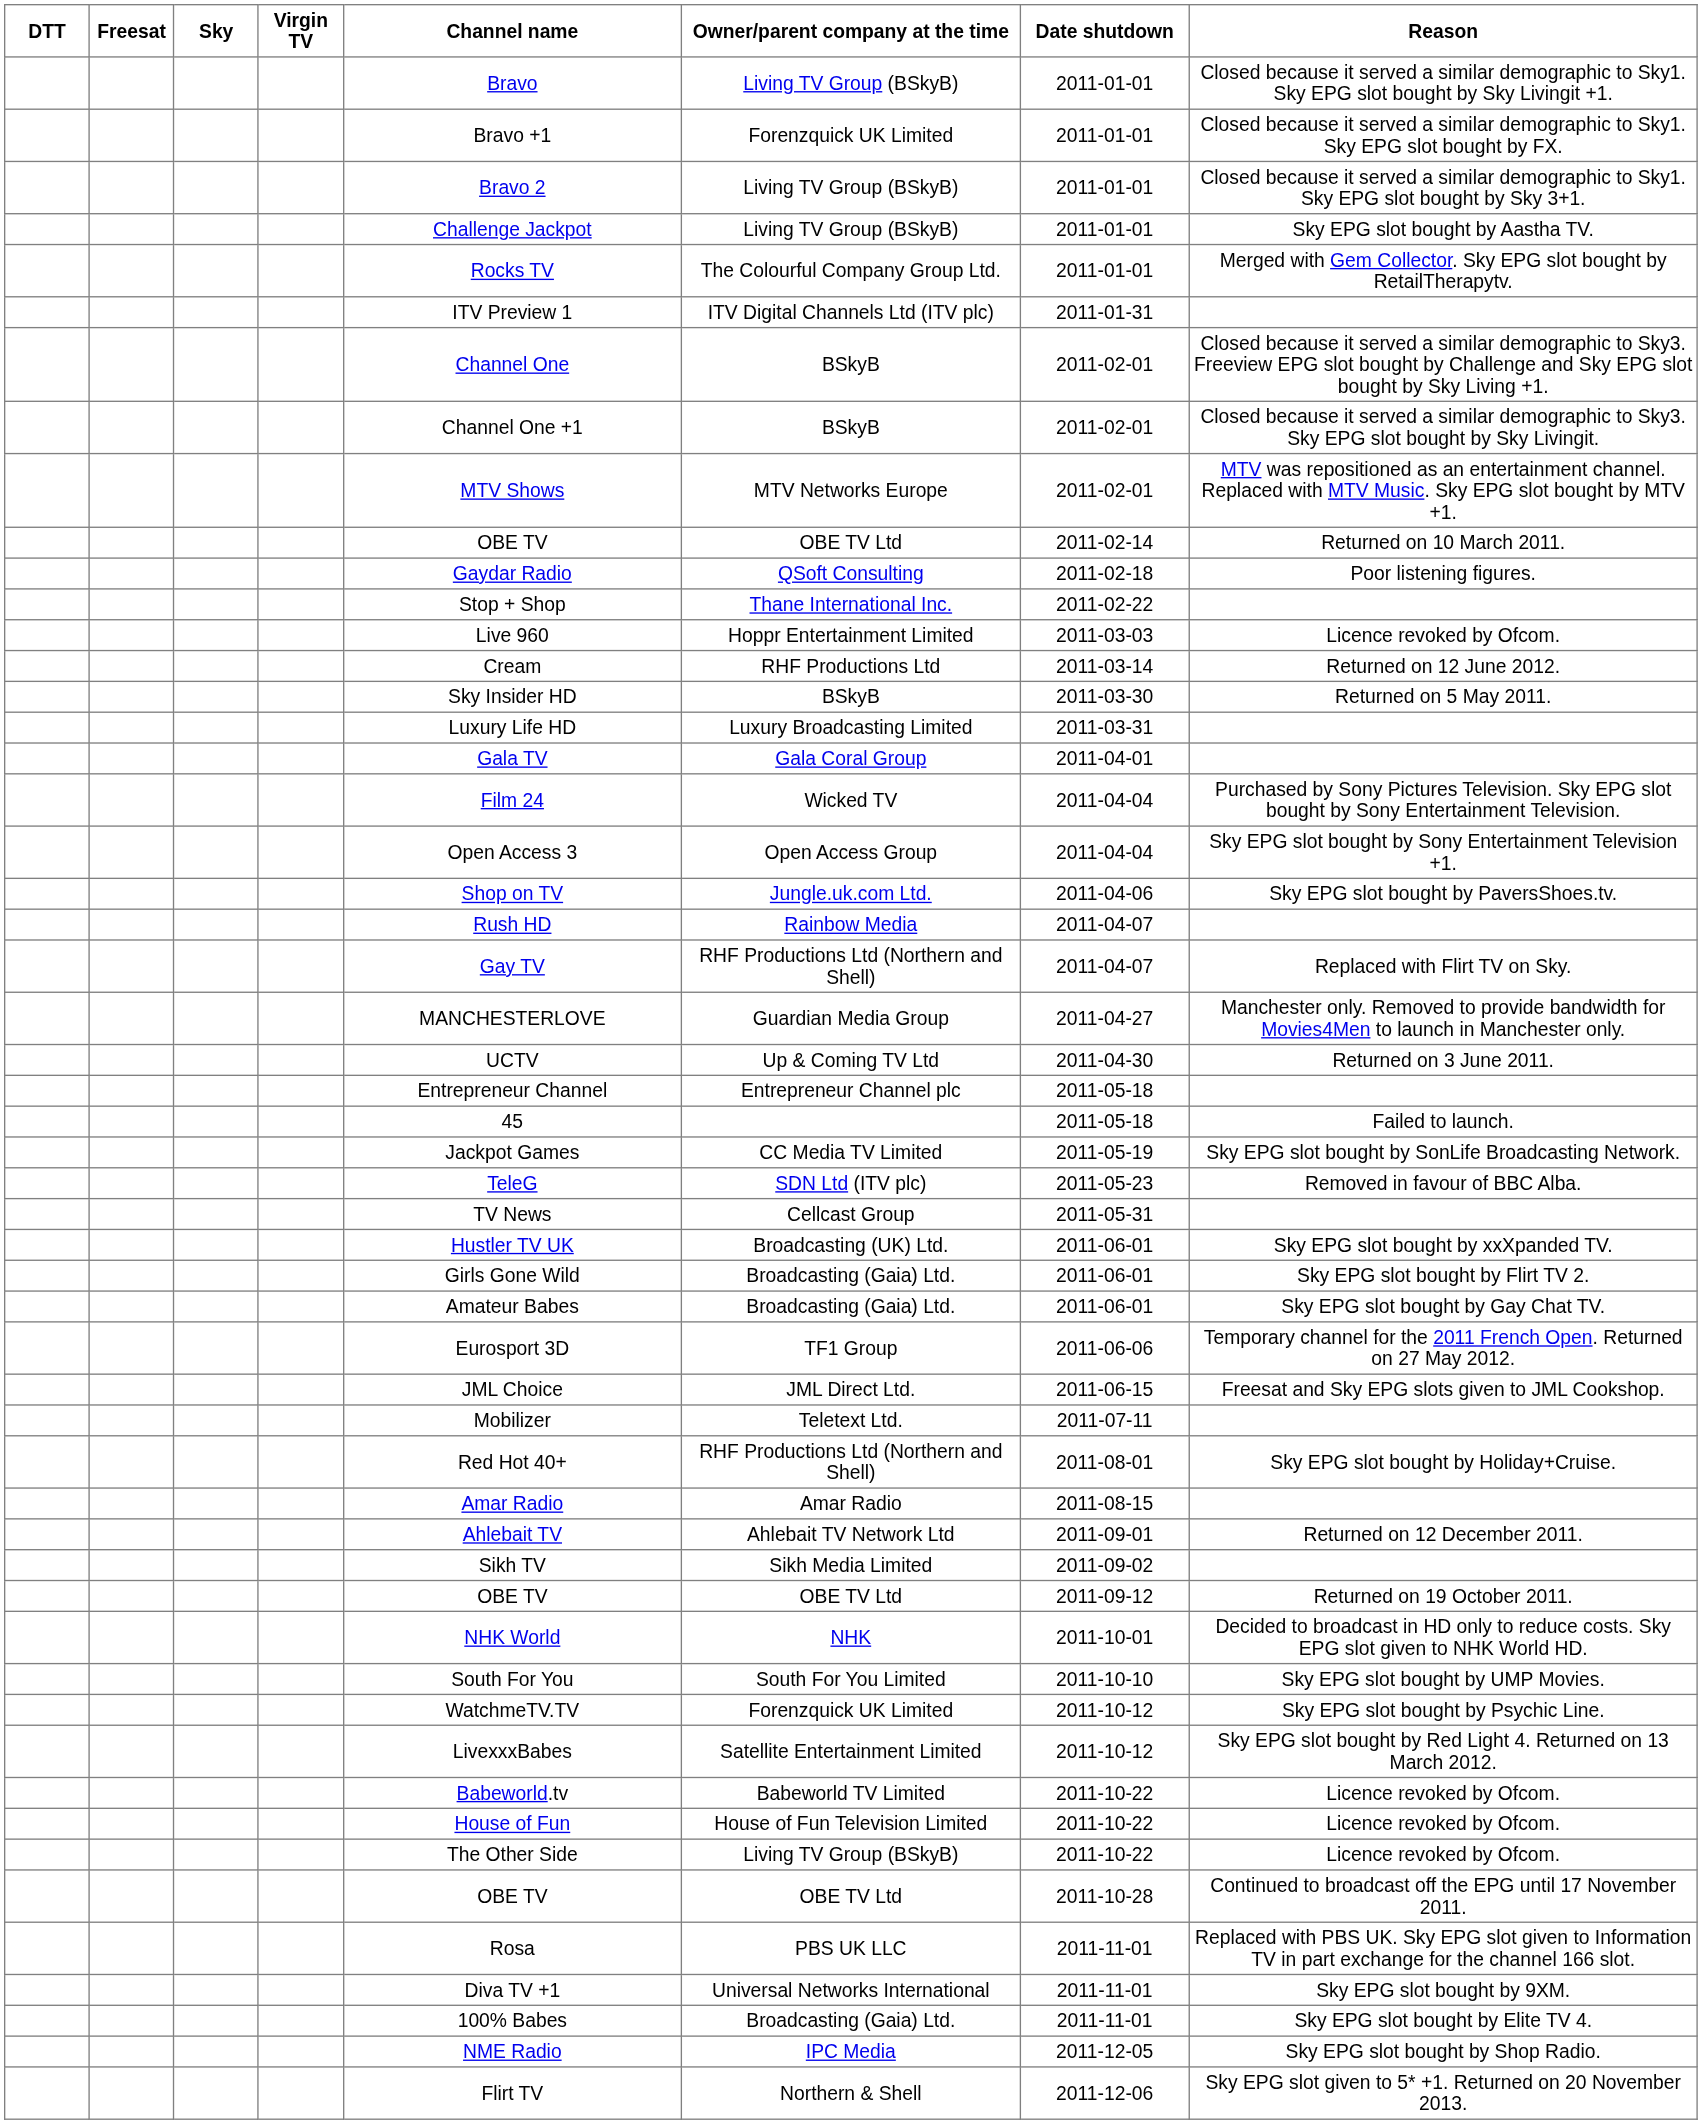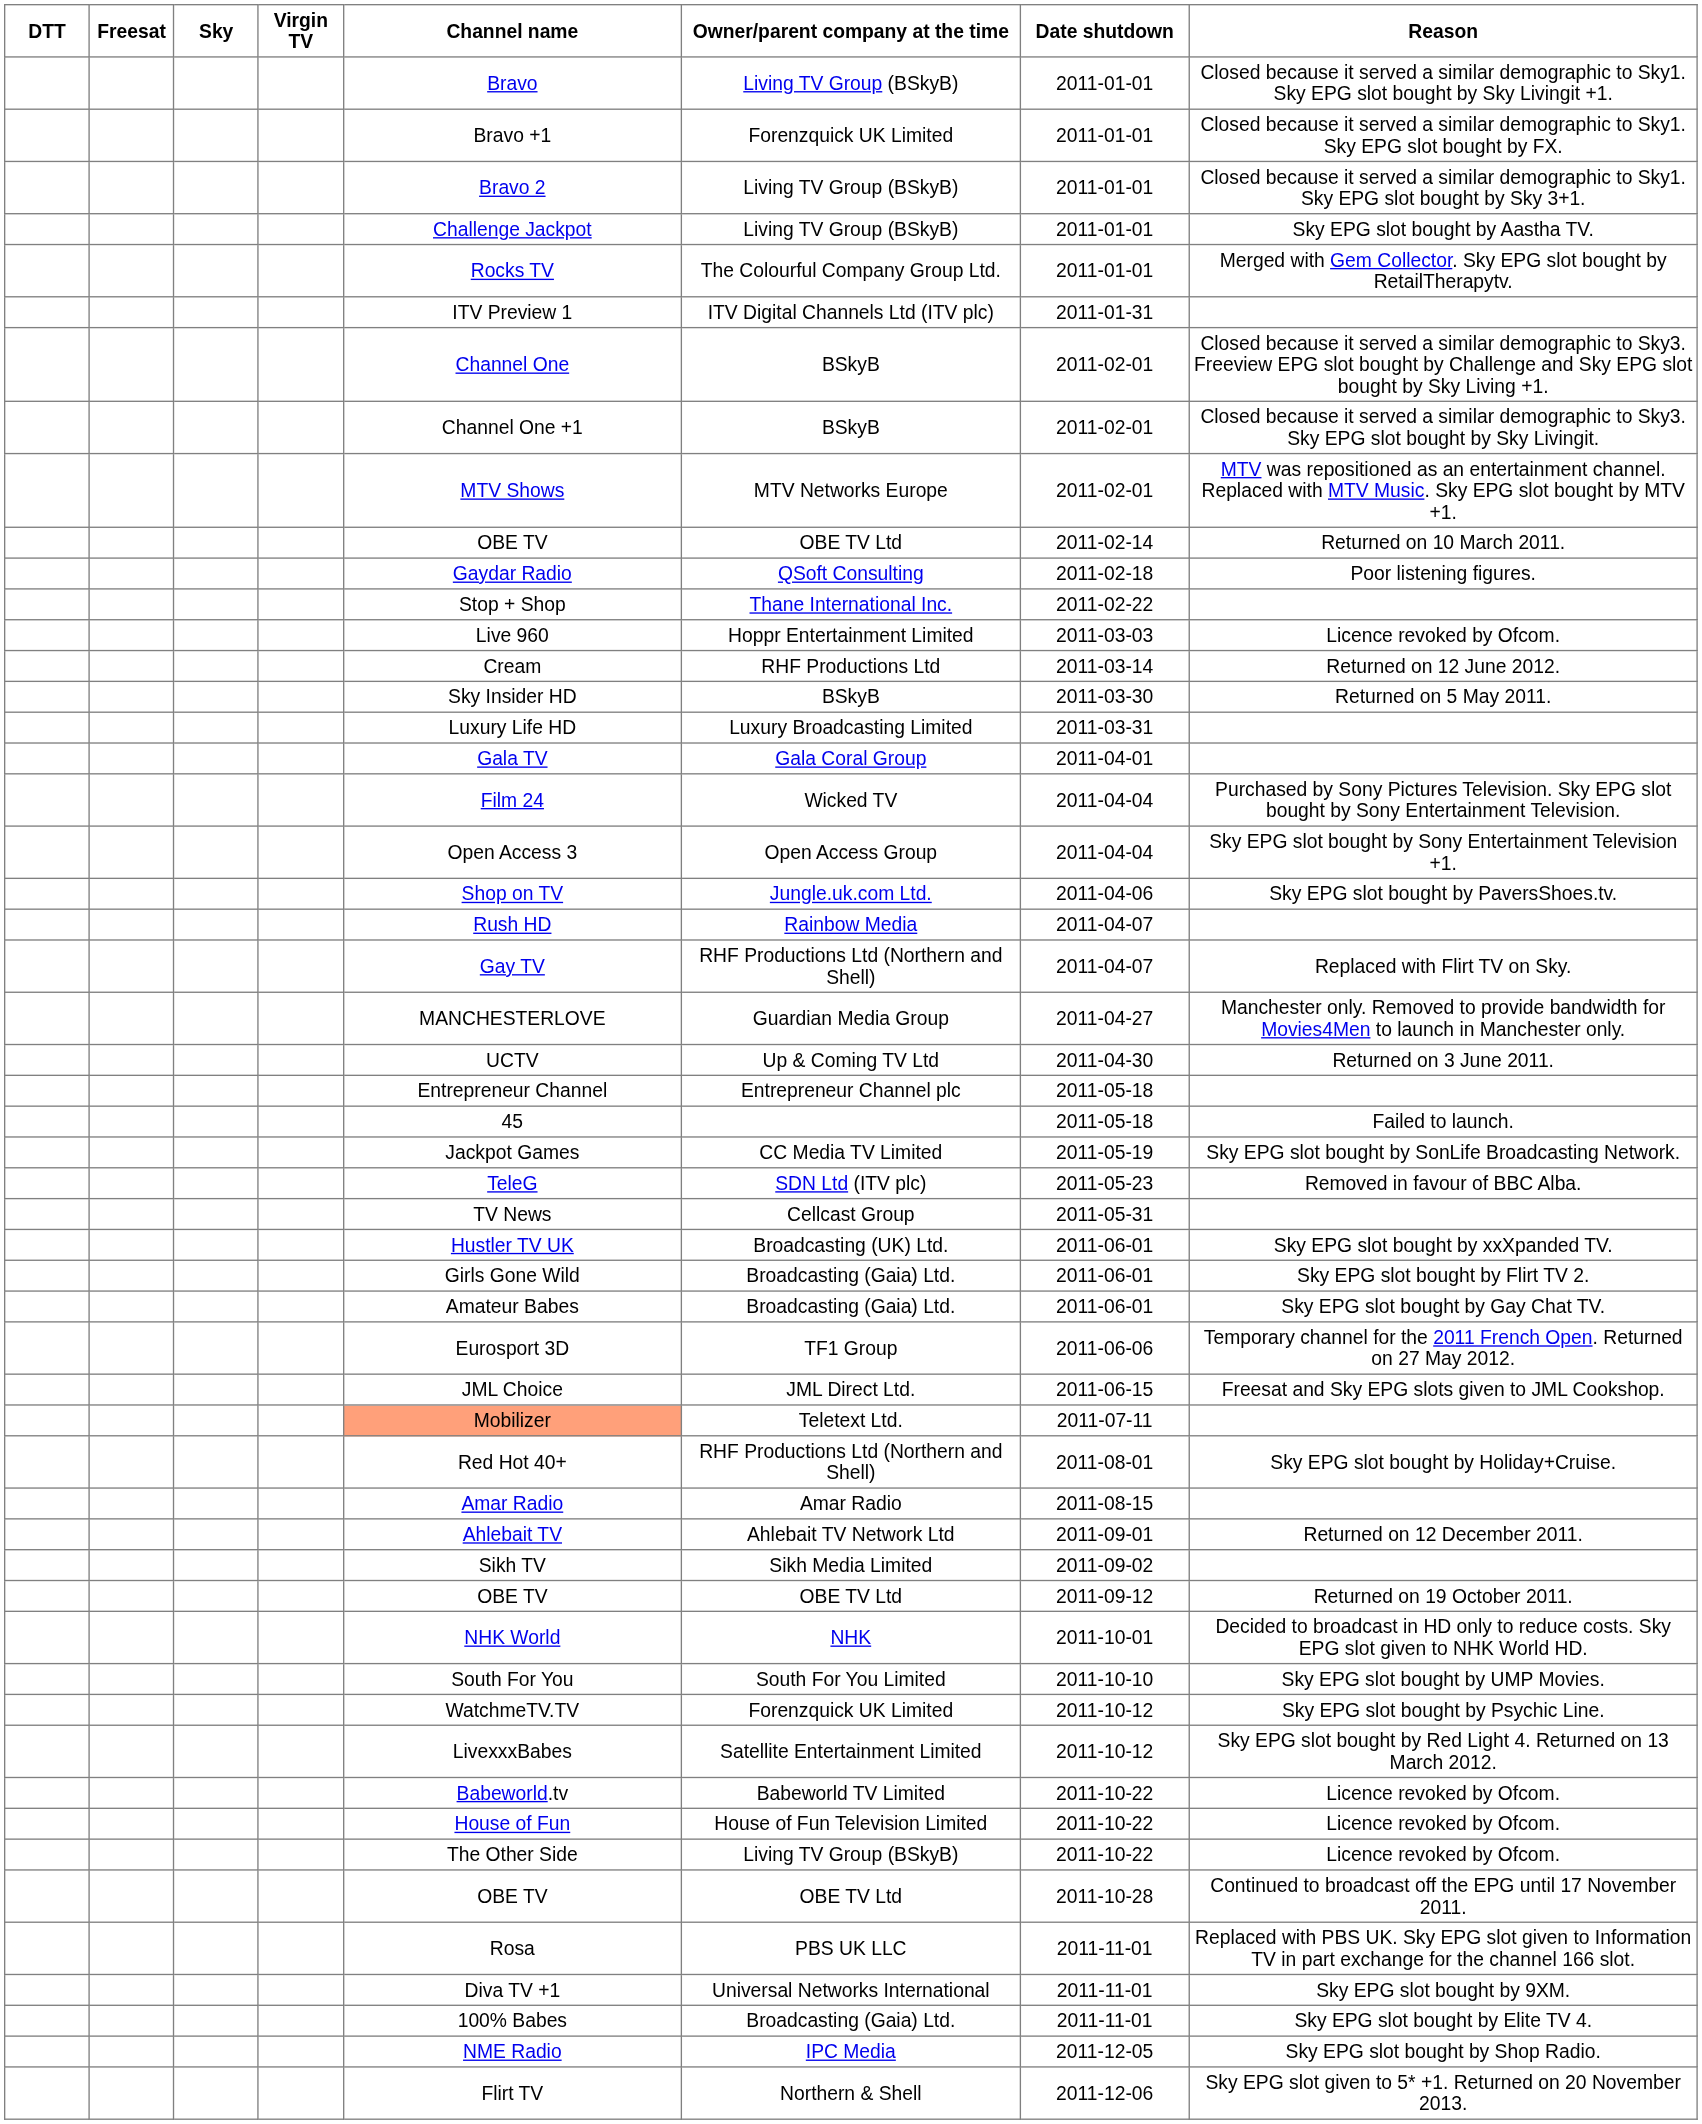(512, 1420) no background -> (512, 1420) lightsalmon background
